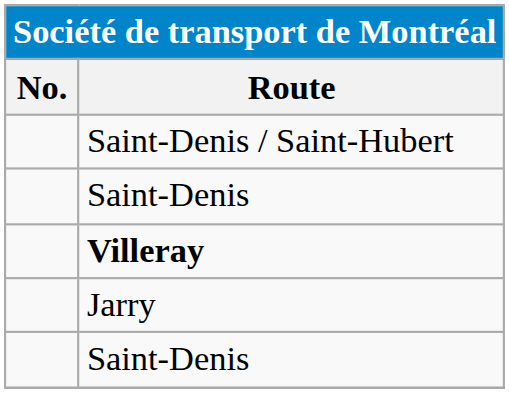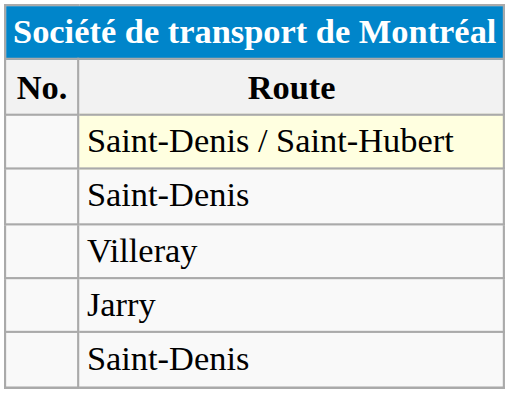(270, 140) no background -> (270, 140) lightyellow background
(145, 250) bold -> (142, 250) normal
